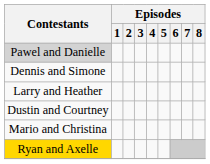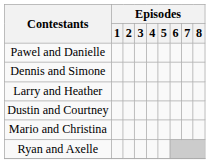(58, 52) lightgrey background -> (58, 52) no background
(58, 149) gold background -> (58, 149) no background
